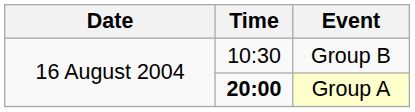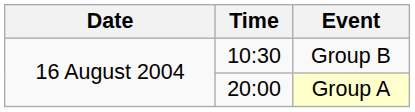(254, 89) bold -> (254, 89) normal
